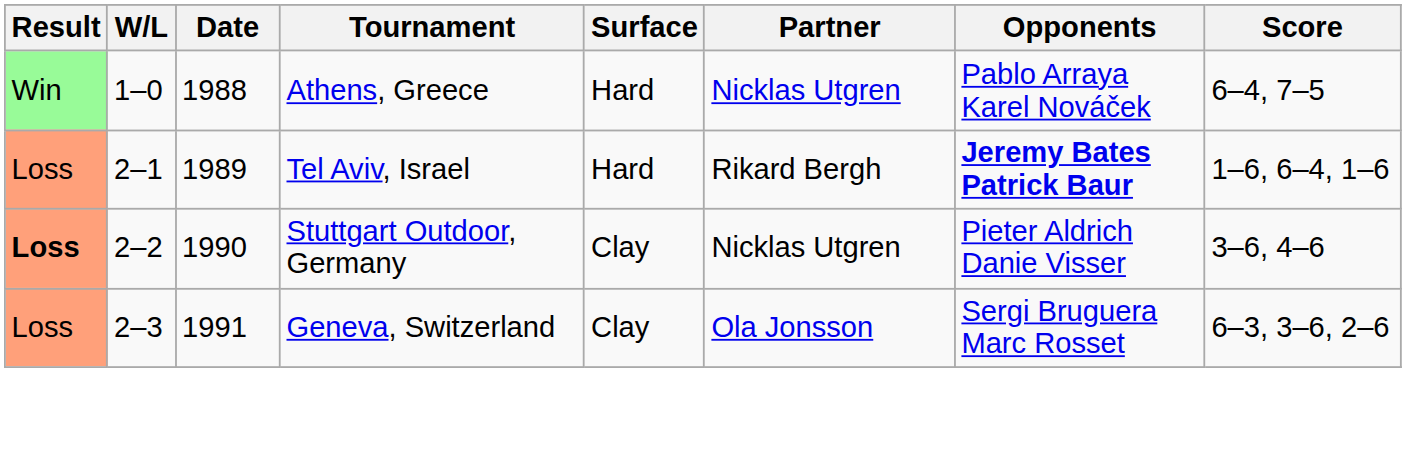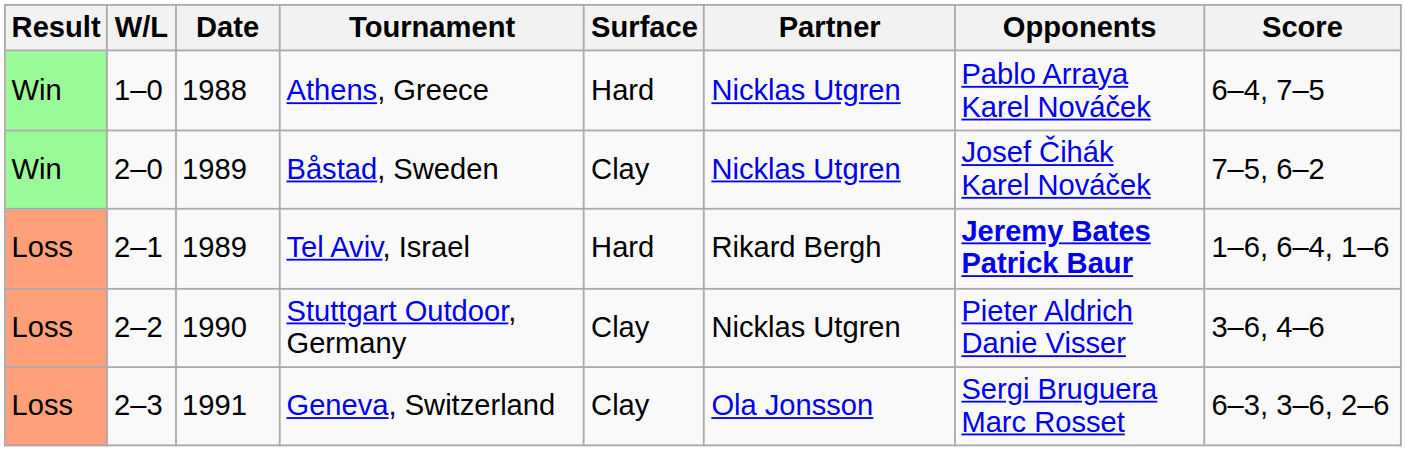+ row: (393, 169)
(46, 248) bold -> (42, 326) normal
